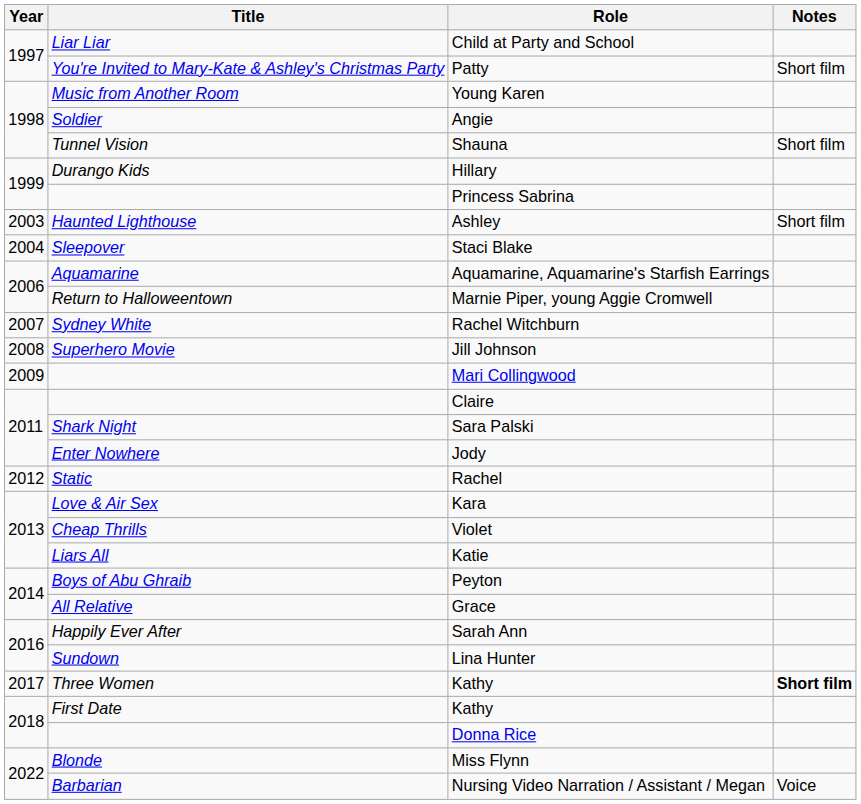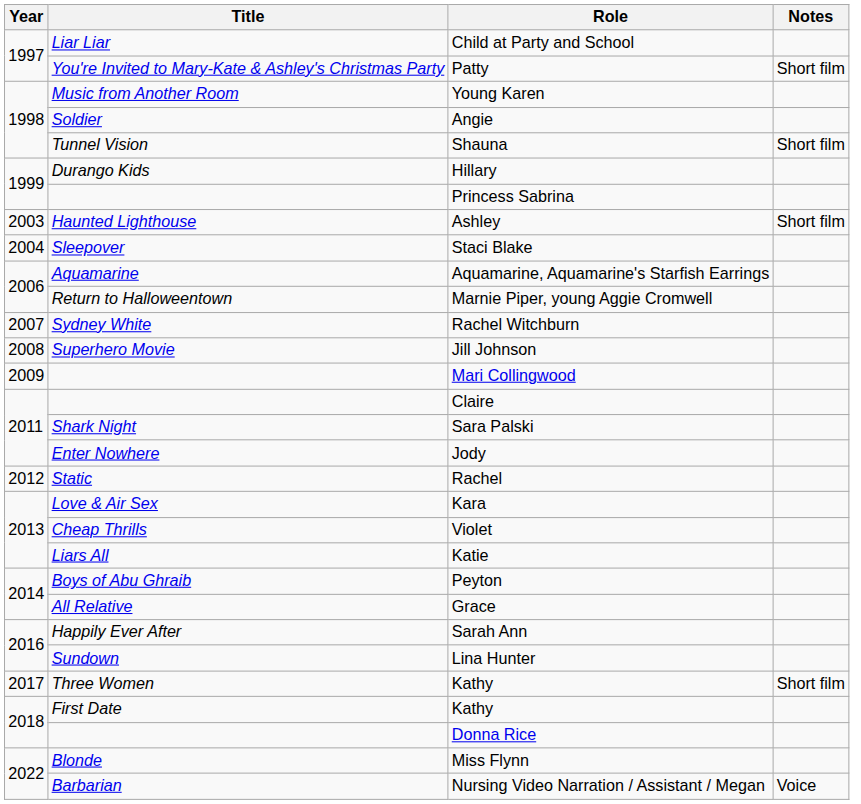(814, 683) bold -> (811, 683) normal
